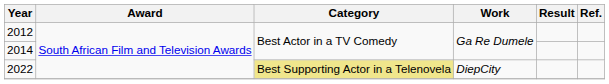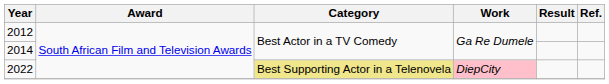(478, 69) no background -> (478, 69) pink background
